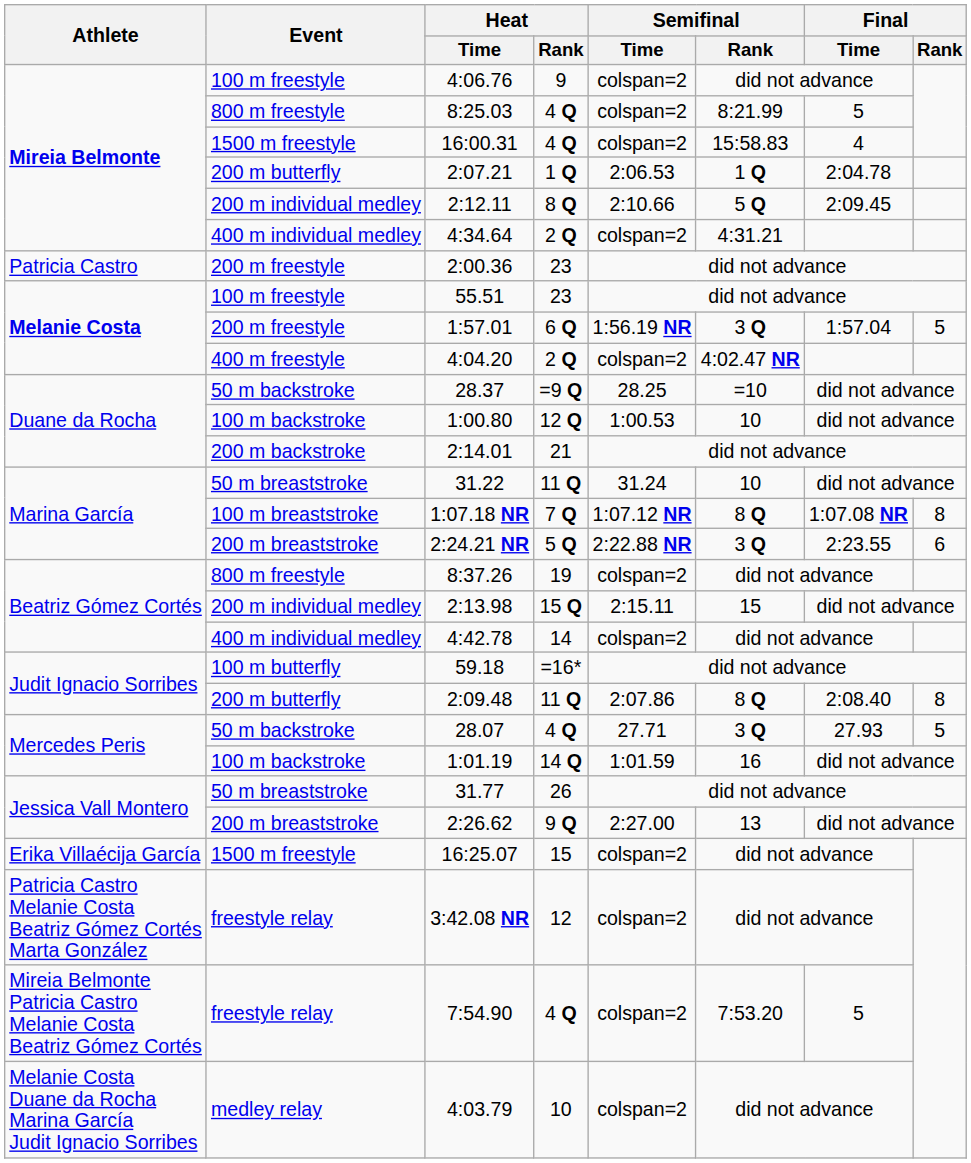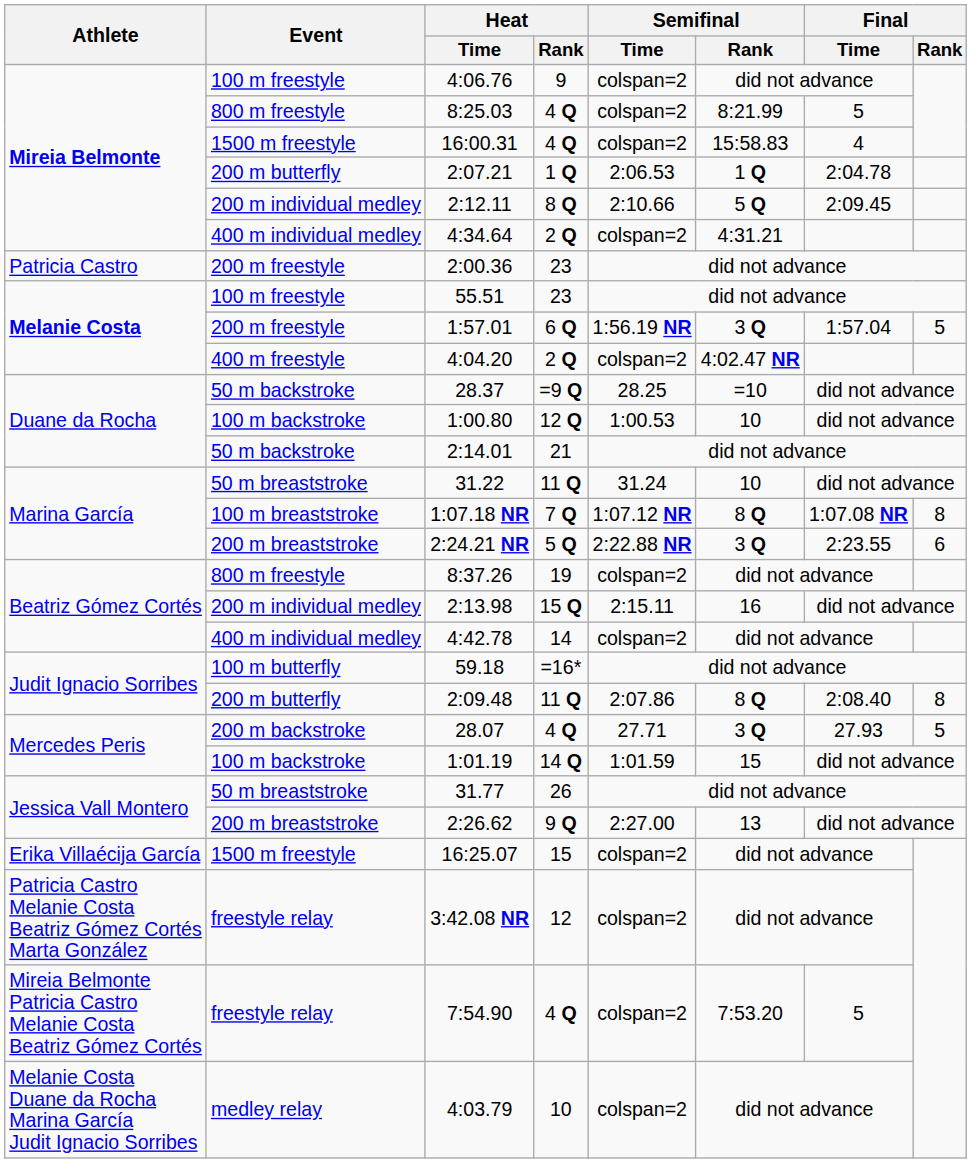(288, 452) 200 m backstroke -> (283, 452) 50 m backstroke
(750, 607) 15 -> (750, 607) 16
(283, 730) 50 m backstroke -> (288, 730) 200 m backstroke
(750, 761) 16 -> (750, 761) 15
